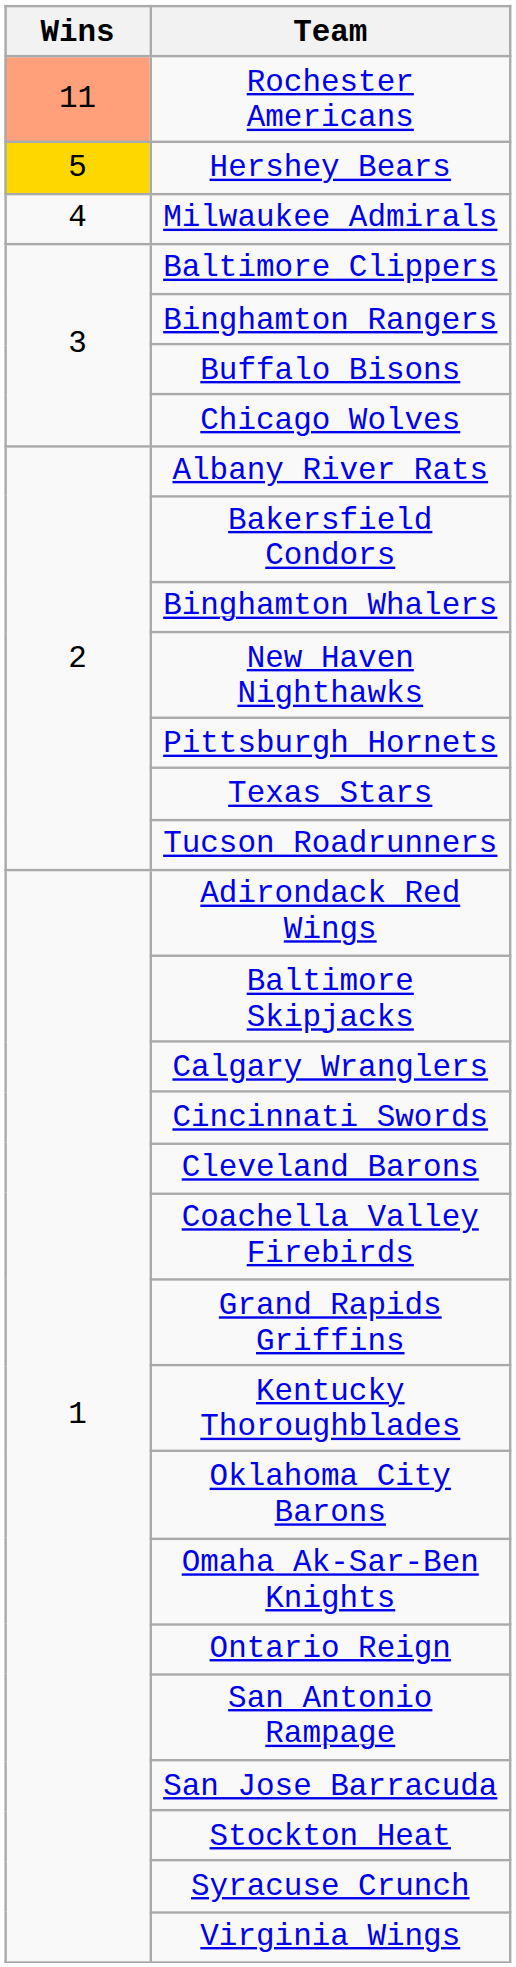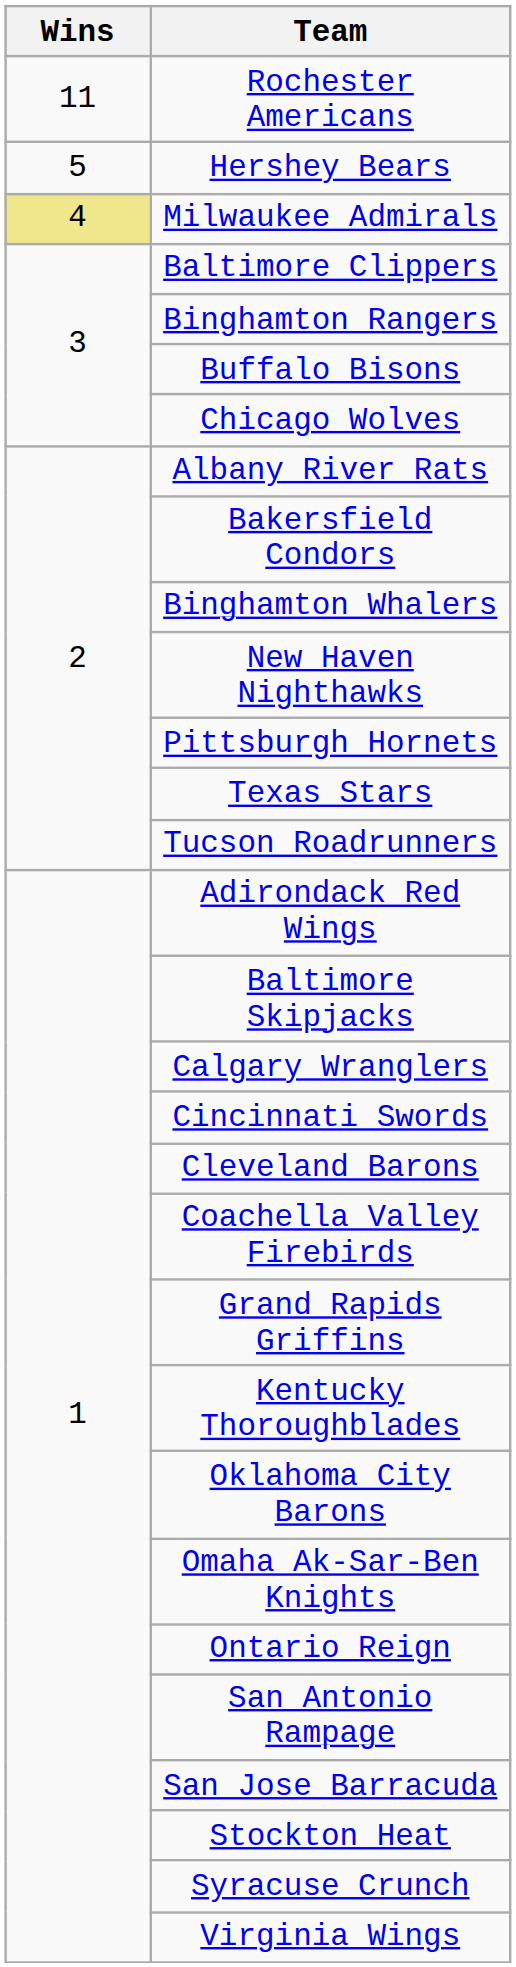(78, 100) lightsalmon background -> (78, 100) no background
(78, 168) gold background -> (78, 168) no background
(78, 218) no background -> (78, 218) khaki background
